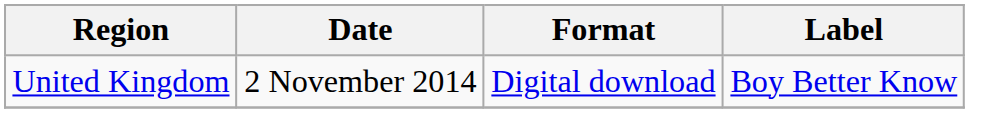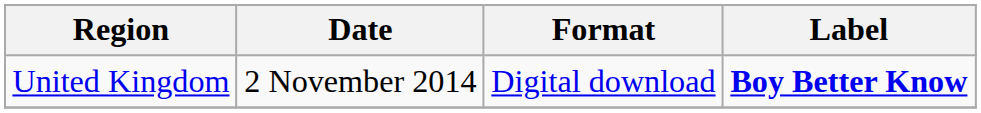(844, 81) normal -> (849, 81) bold
